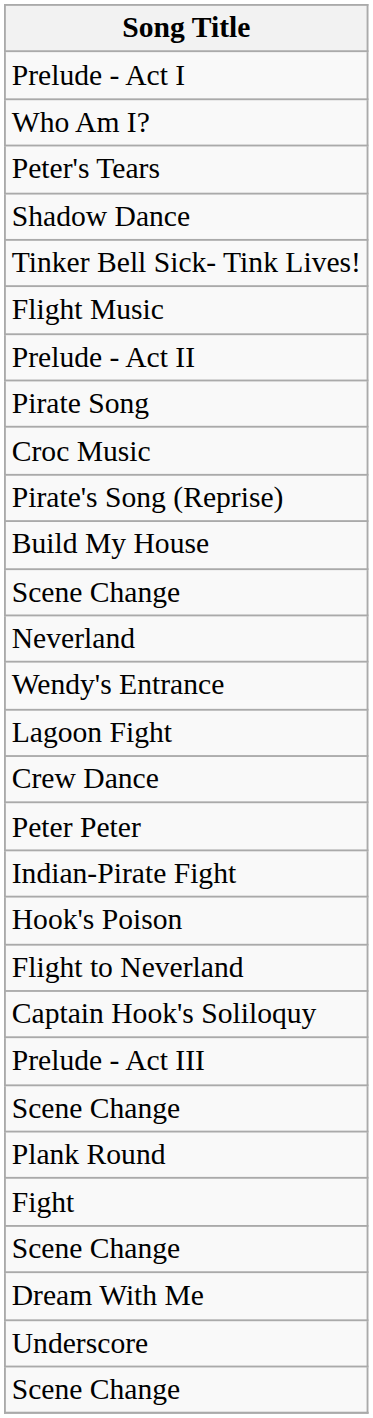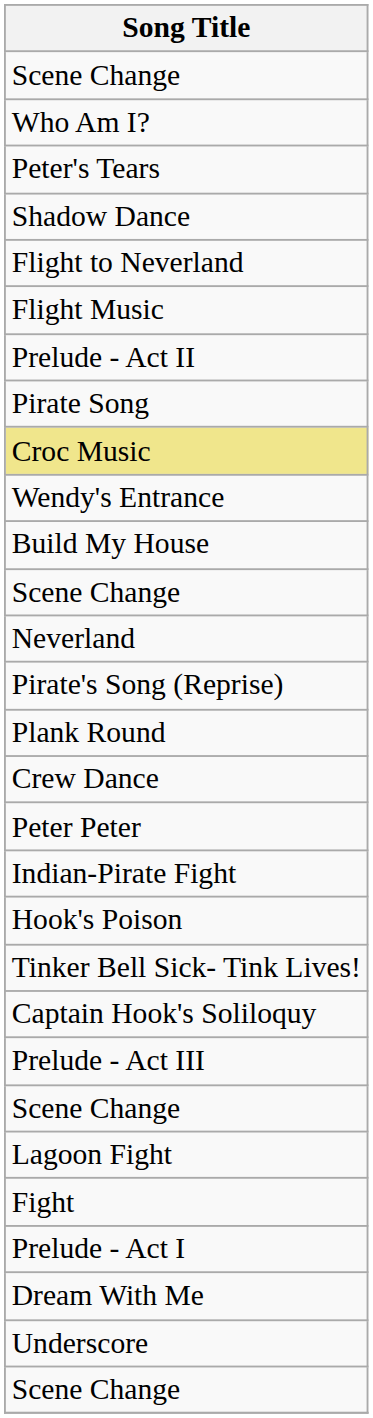(98, 74) Prelude - Act I -> (96, 74) Scene Change
(186, 262) Tinker Bell Sick- Tink Lives! -> (128, 262) Flight to Neverland
(81, 450) no background -> (81, 450) khaki background
(148, 497) Pirate's Song (Reprise) -> (118, 497) Wendy's Entrance
(118, 685) Wendy's Entrance -> (148, 685) Pirate's Song (Reprise)
(92, 732) Lagoon Fight -> (89, 732) Plank Round
(128, 966) Flight to Neverland -> (186, 966) Tinker Bell Sick- Tink Lives!
(89, 1154) Plank Round -> (92, 1154) Lagoon Fight
(96, 1248) Scene Change -> (98, 1248) Prelude - Act I
